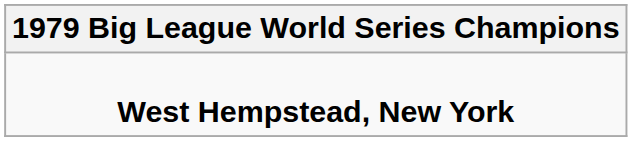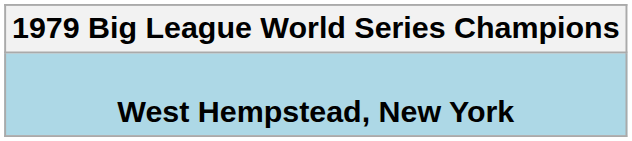(316, 111) no background -> (316, 111) lightblue background
